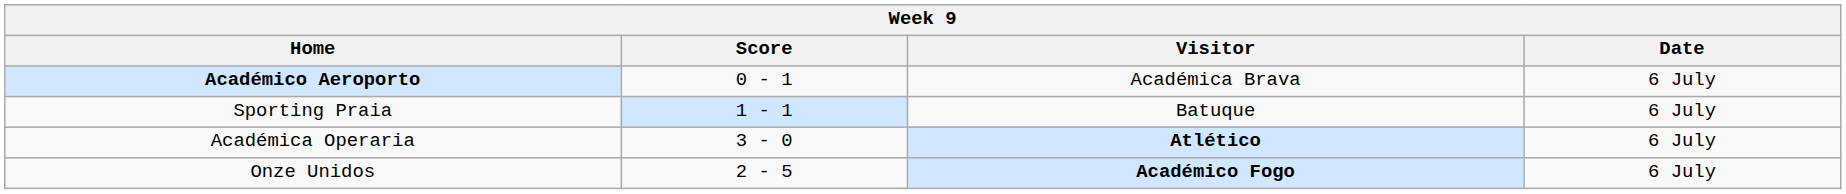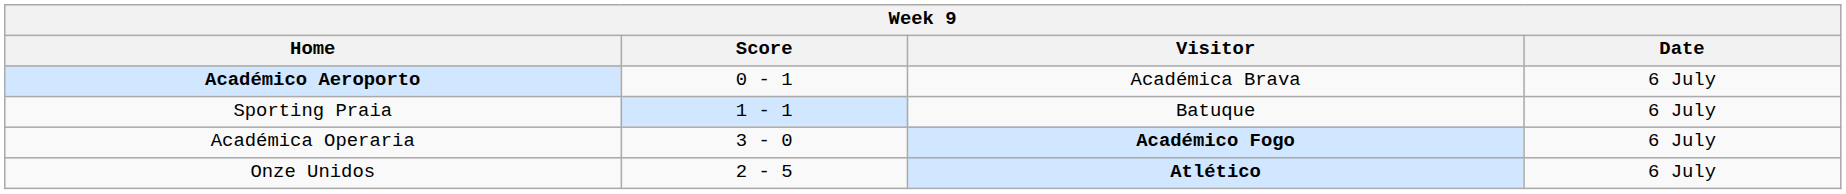(1216, 142) Atlético -> (1216, 142) Académico Fogo
(1216, 173) Académico Fogo -> (1216, 173) Atlético
